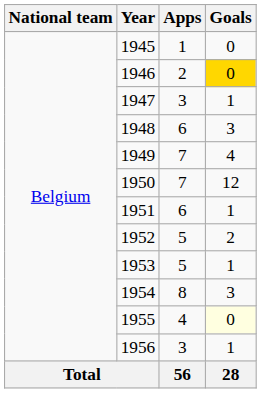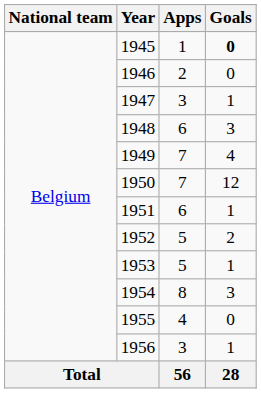(231, 45) normal -> (231, 45) bold
(231, 73) gold background -> (231, 73) no background
(231, 319) lightyellow background -> (231, 319) no background
